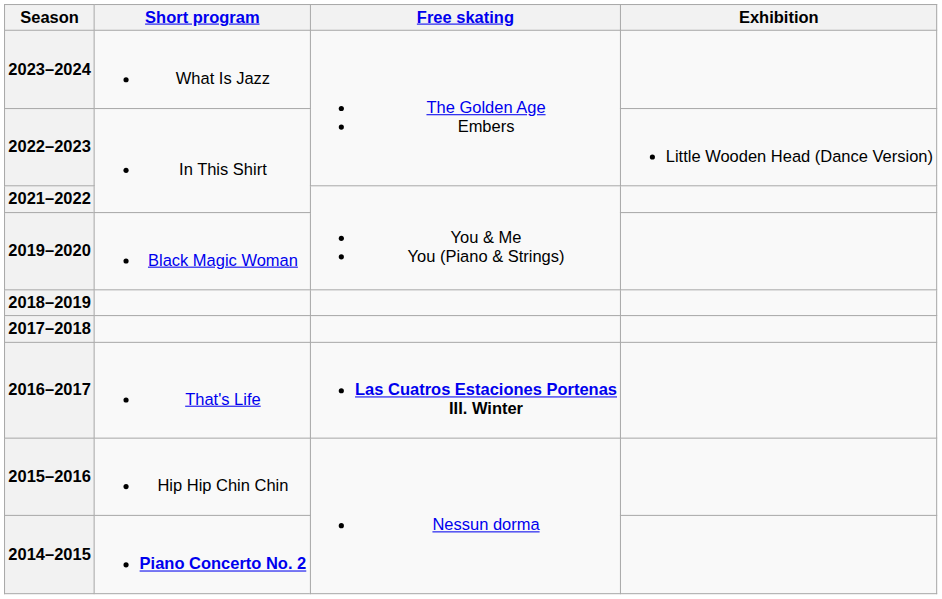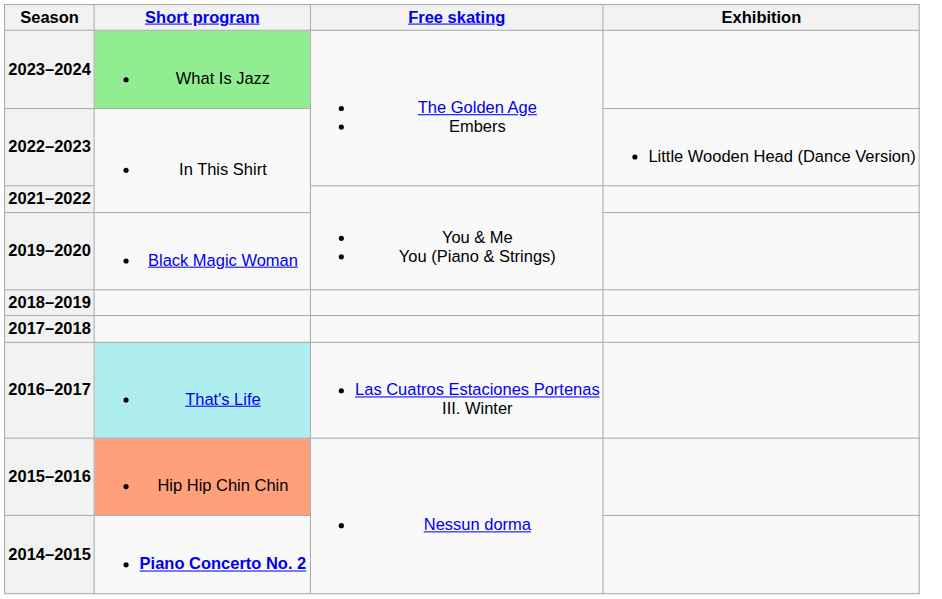(202, 79) no background -> (202, 79) lightgreen background
(202, 399) no background -> (202, 399) paleturquoise background
(465, 399) bold -> (457, 399) normal
(202, 486) no background -> (202, 486) lightsalmon background
